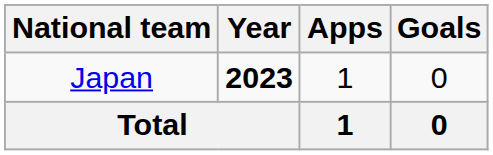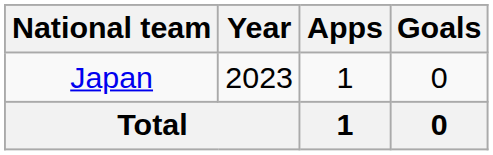(259, 76) bold -> (259, 76) normal
